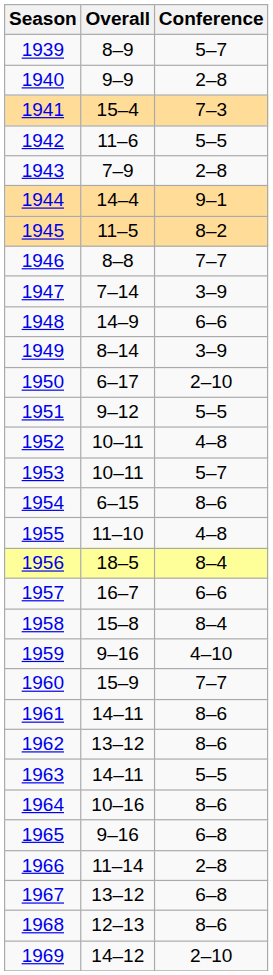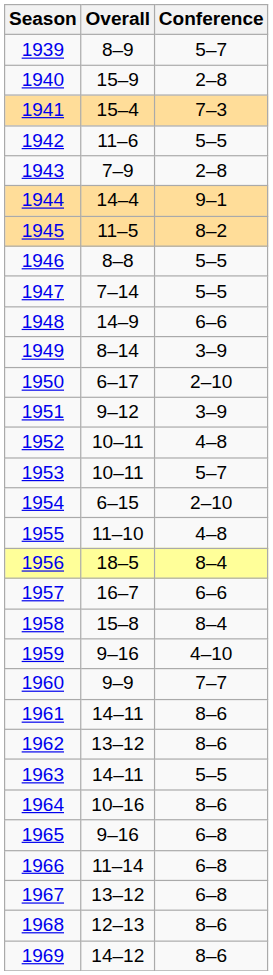(118, 79) 9–9 -> (118, 79) 15–9
(211, 261) 7–7 -> (211, 261) 5–5
(211, 291) 3–9 -> (211, 291) 5–5
(211, 412) 5–5 -> (211, 412) 3–9
(211, 502) 8–6 -> (211, 502) 2–10
(118, 683) 15–9 -> (118, 683) 9–9
(211, 865) 2–8 -> (211, 865) 6–8
(211, 955) 2–10 -> (211, 955) 8–6
